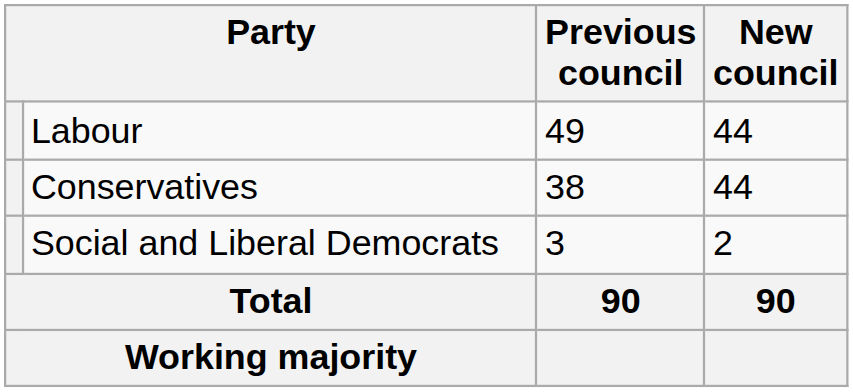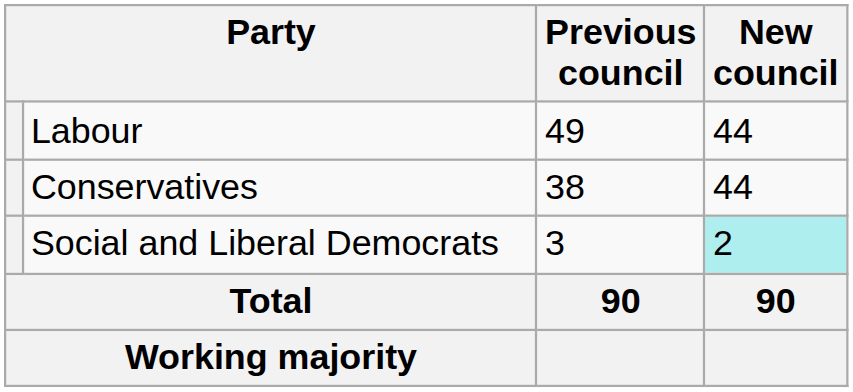(723, 243) no background -> (723, 243) paleturquoise background
